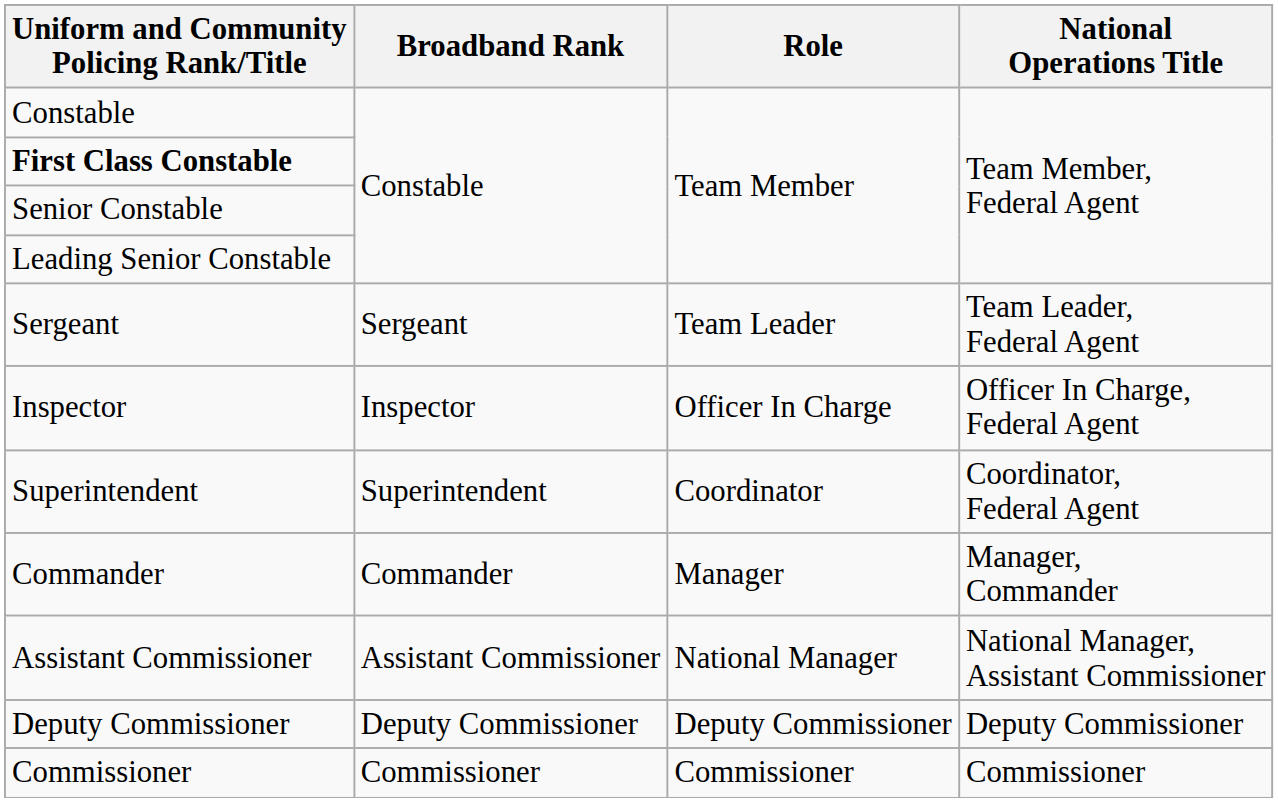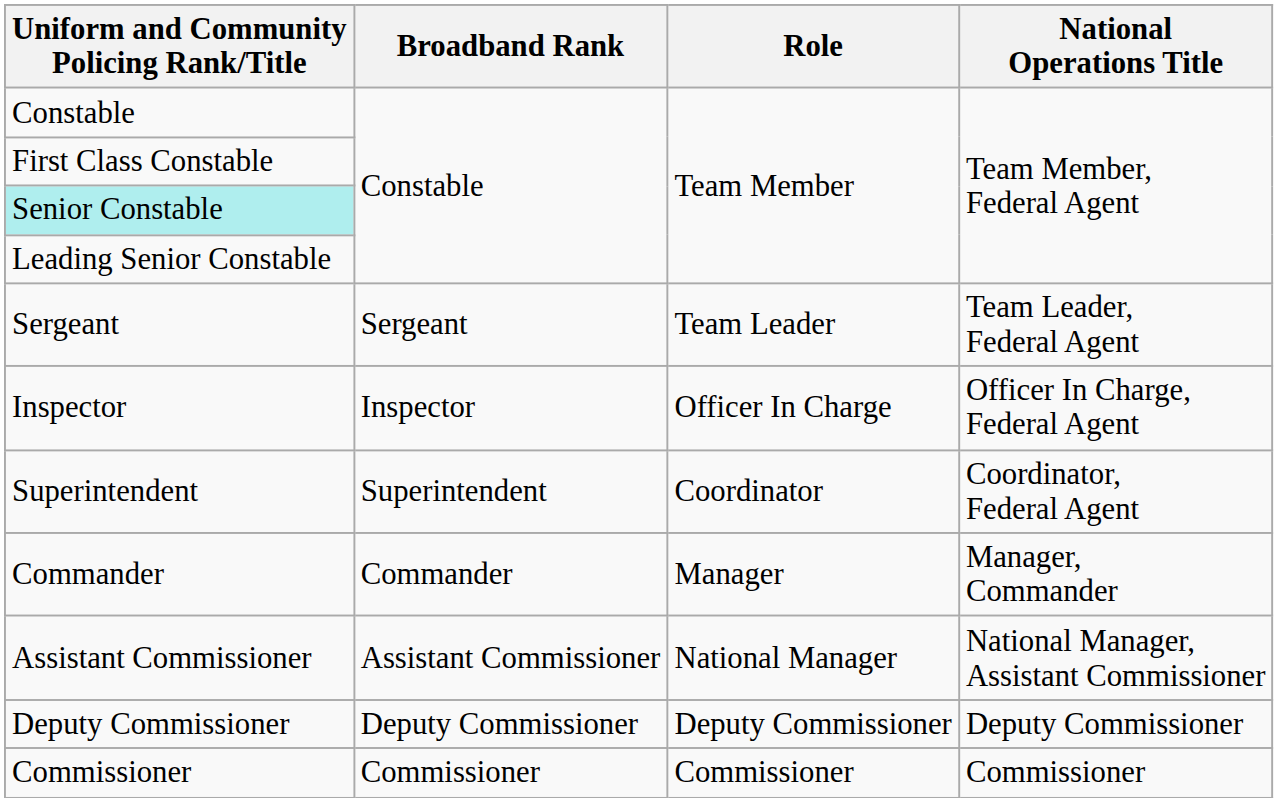(152, 160) bold -> (143, 160) normal
(117, 209) no background -> (117, 209) paleturquoise background
